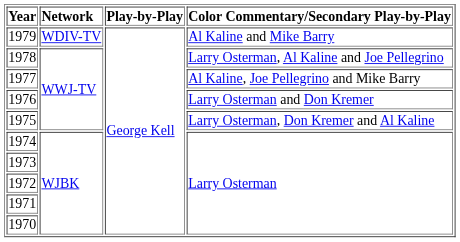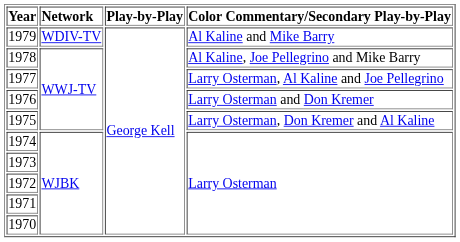(316, 58) Larry Osterman, Al Kaline and Joe Pellegrino -> (304, 58) Al Kaline, Joe Pellegrino and Mike Barry
(304, 78) Al Kaline, Joe Pellegrino and Mike Barry -> (316, 78) Larry Osterman, Al Kaline and Joe Pellegrino
